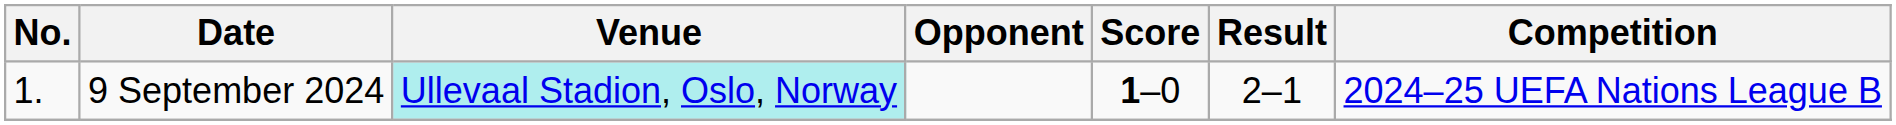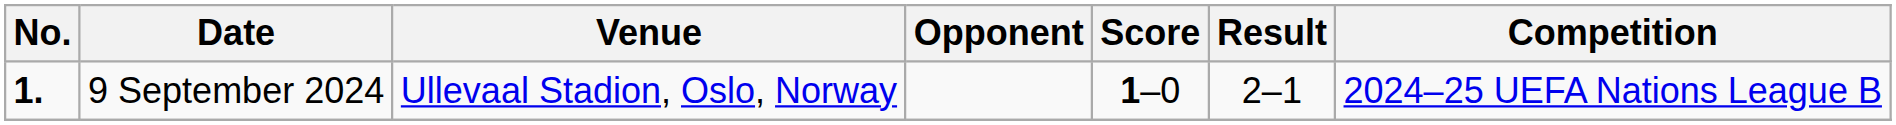(28, 90) normal -> (28, 90) bold
(649, 90) paleturquoise background -> (649, 90) no background
